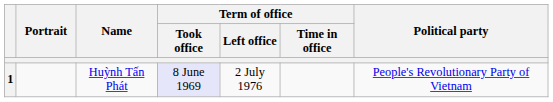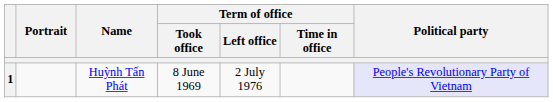(189, 79) lavender background -> (189, 79) no background
(451, 79) no background -> (451, 79) lavender background
